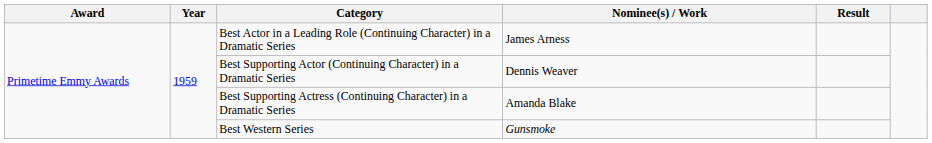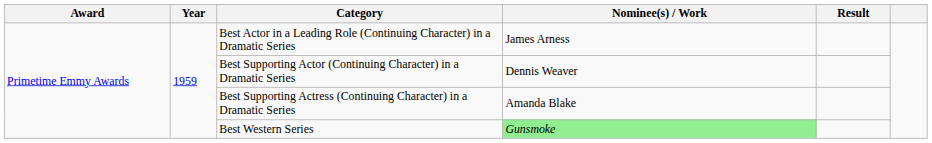(530, 128) no background -> (530, 128) lightgreen background
